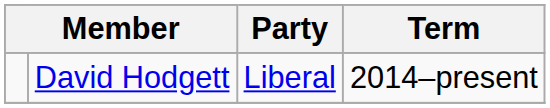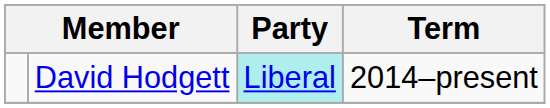(290, 77) no background -> (290, 77) paleturquoise background
